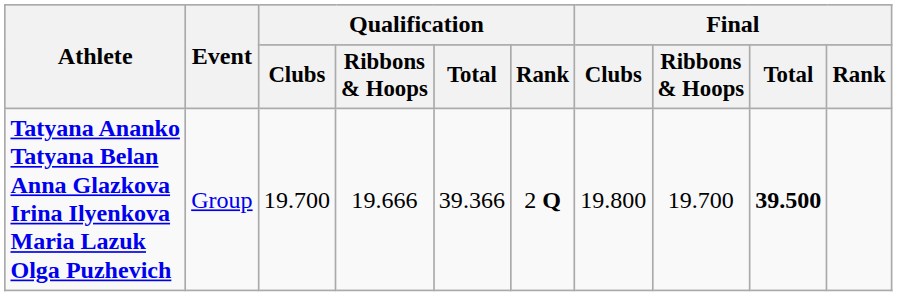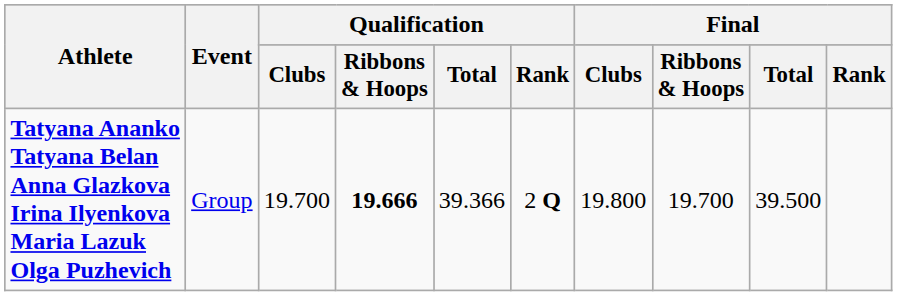(384, 199) normal -> (384, 199) bold
(788, 199) bold -> (788, 199) normal
